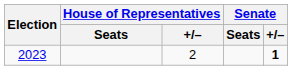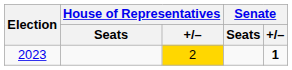(193, 55) no background -> (193, 55) gold background
